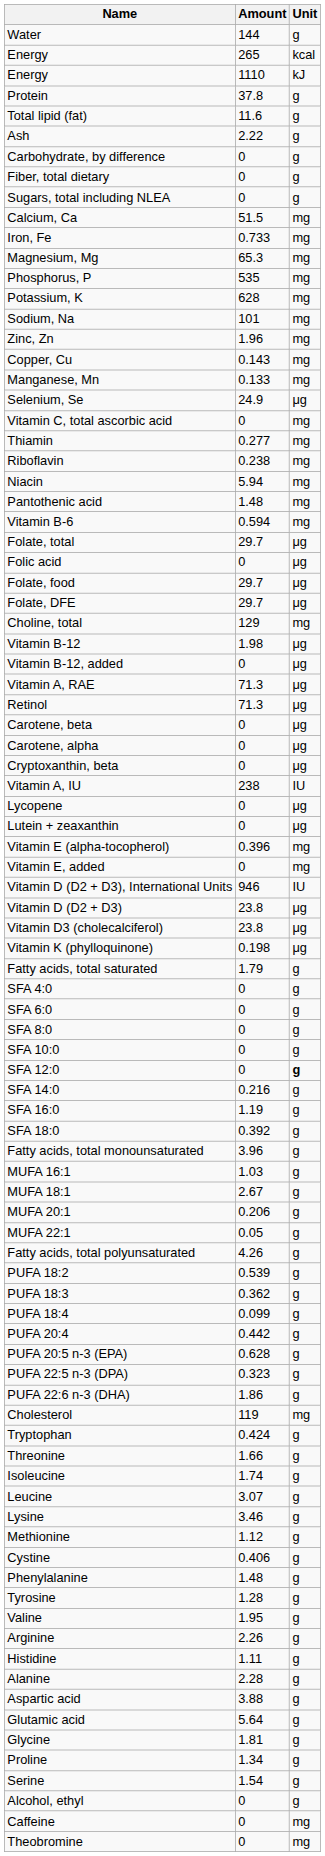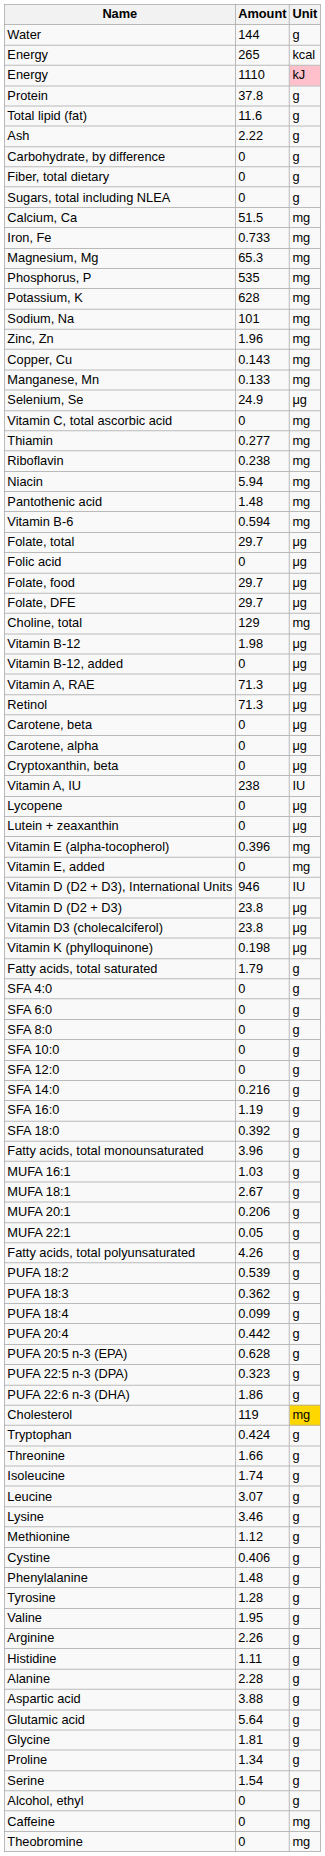(299, 75) no background -> (299, 75) pink background
(296, 1070) bold -> (296, 1070) normal
(301, 1415) no background -> (301, 1415) gold background
